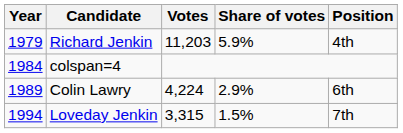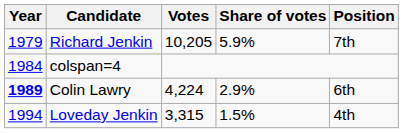(188, 41) 11,203 -> (188, 41) 10,205
(343, 41) 4th -> (344, 41) 7th
(25, 90) normal -> (25, 90) bold
(343, 115) 7th -> (344, 115) 4th
